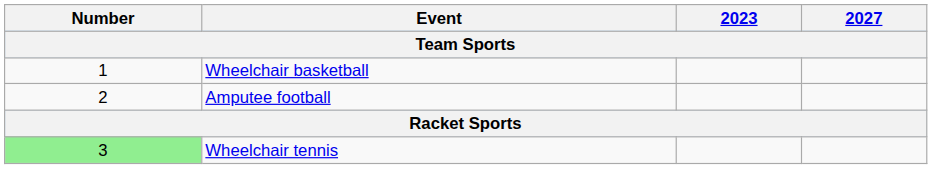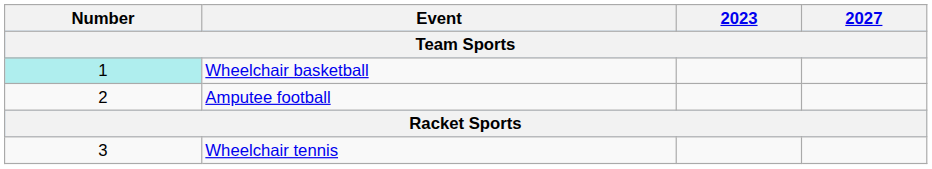(103, 71) no background -> (103, 71) paleturquoise background
(103, 150) lightgreen background -> (103, 150) no background
